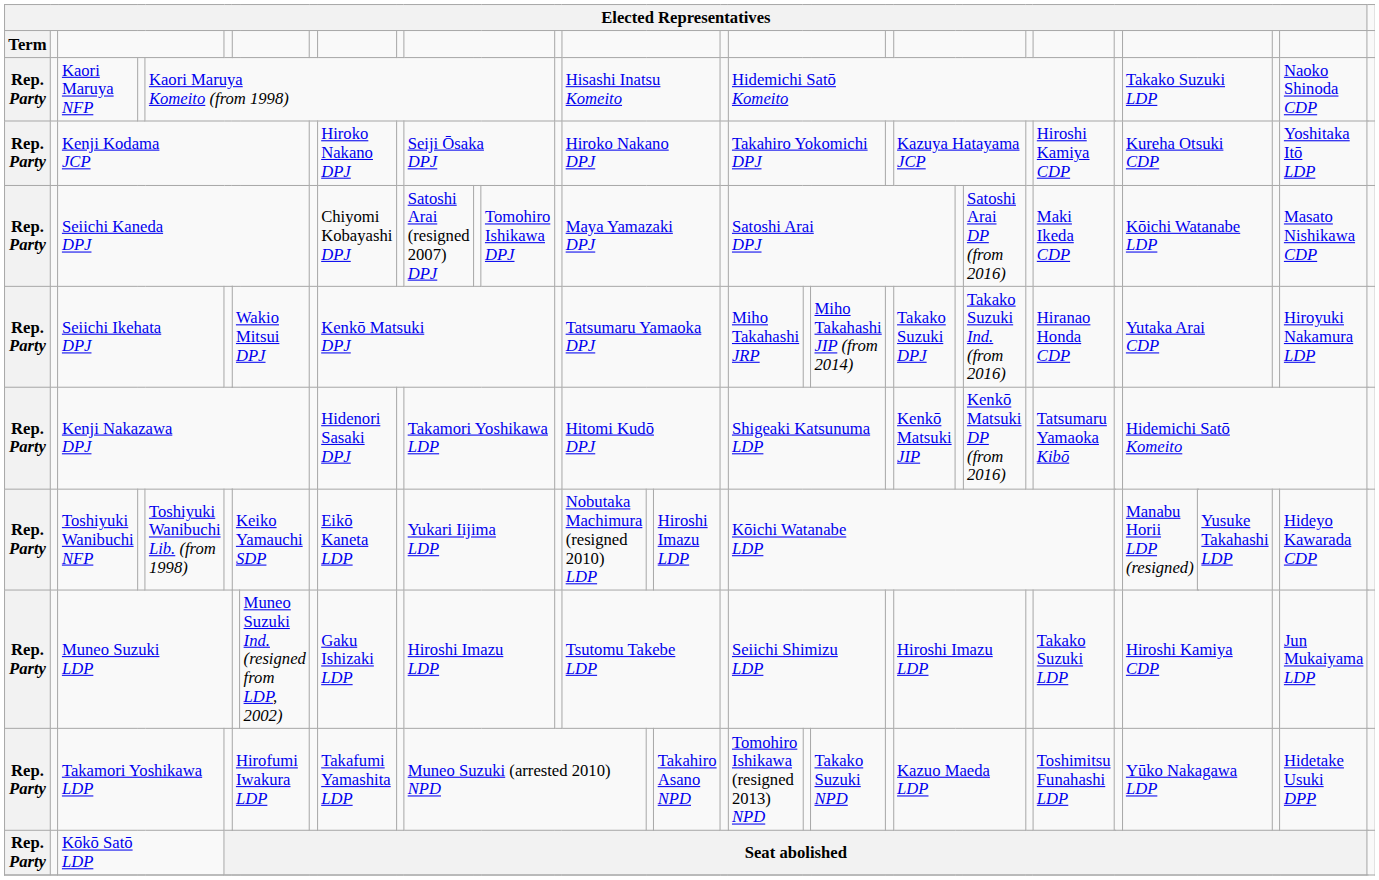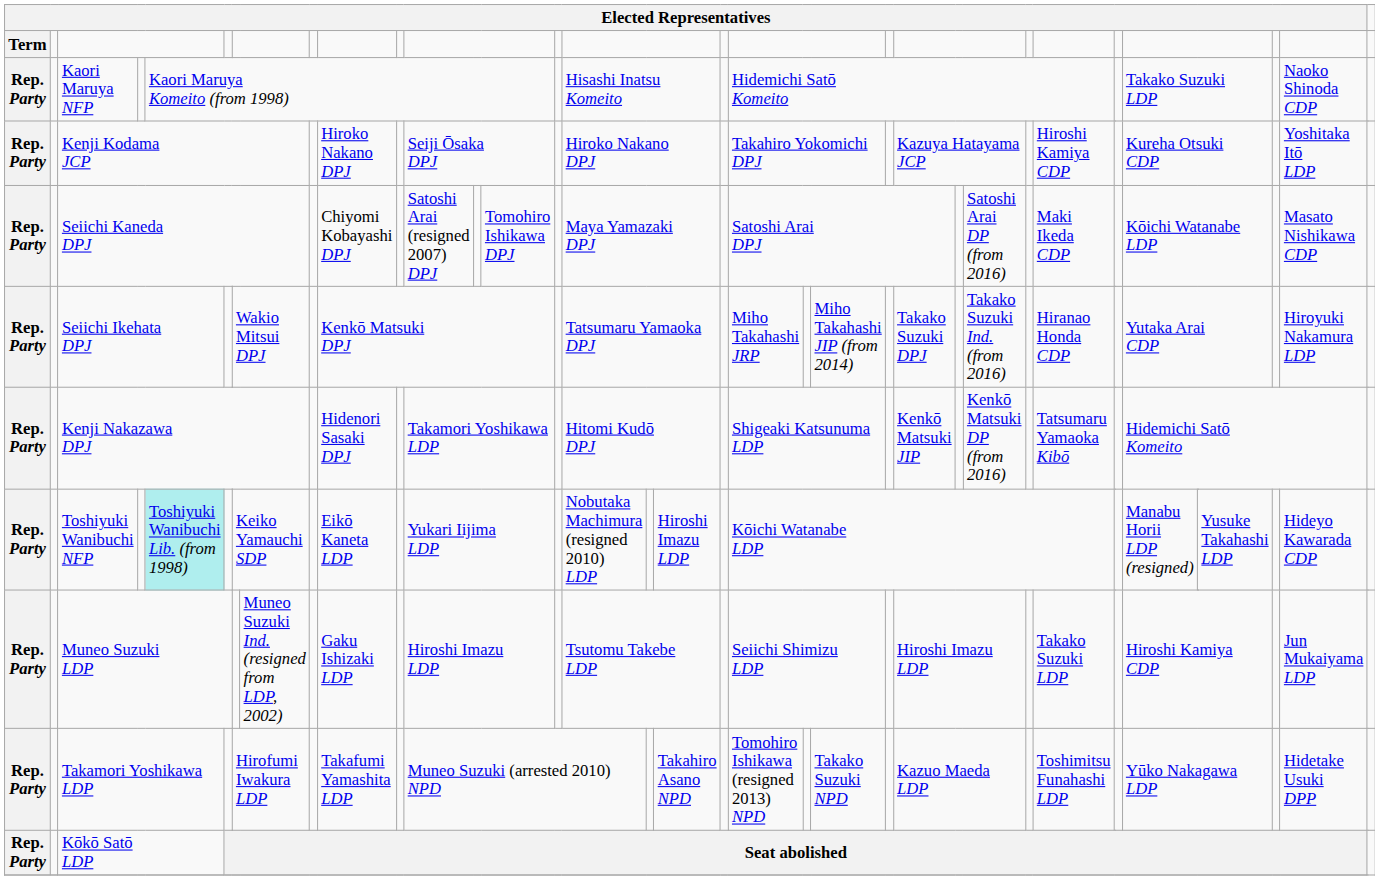(185, 539) no background -> (185, 539) paleturquoise background
